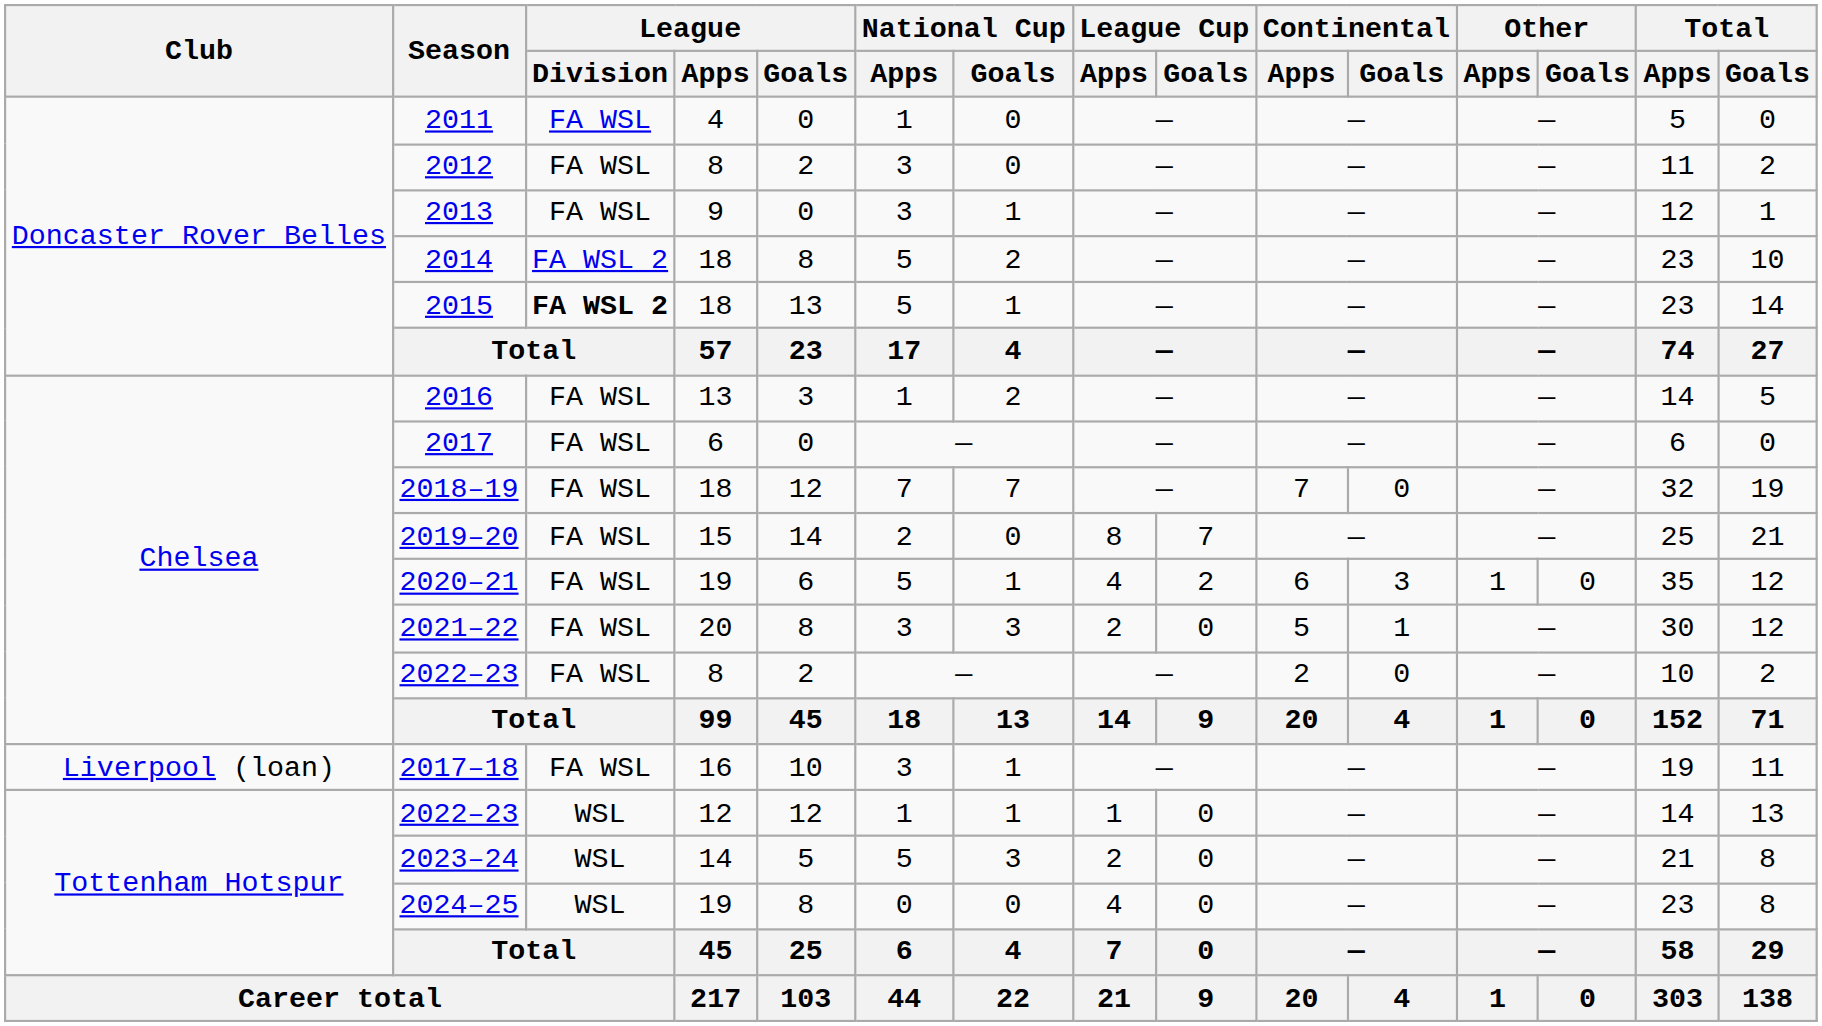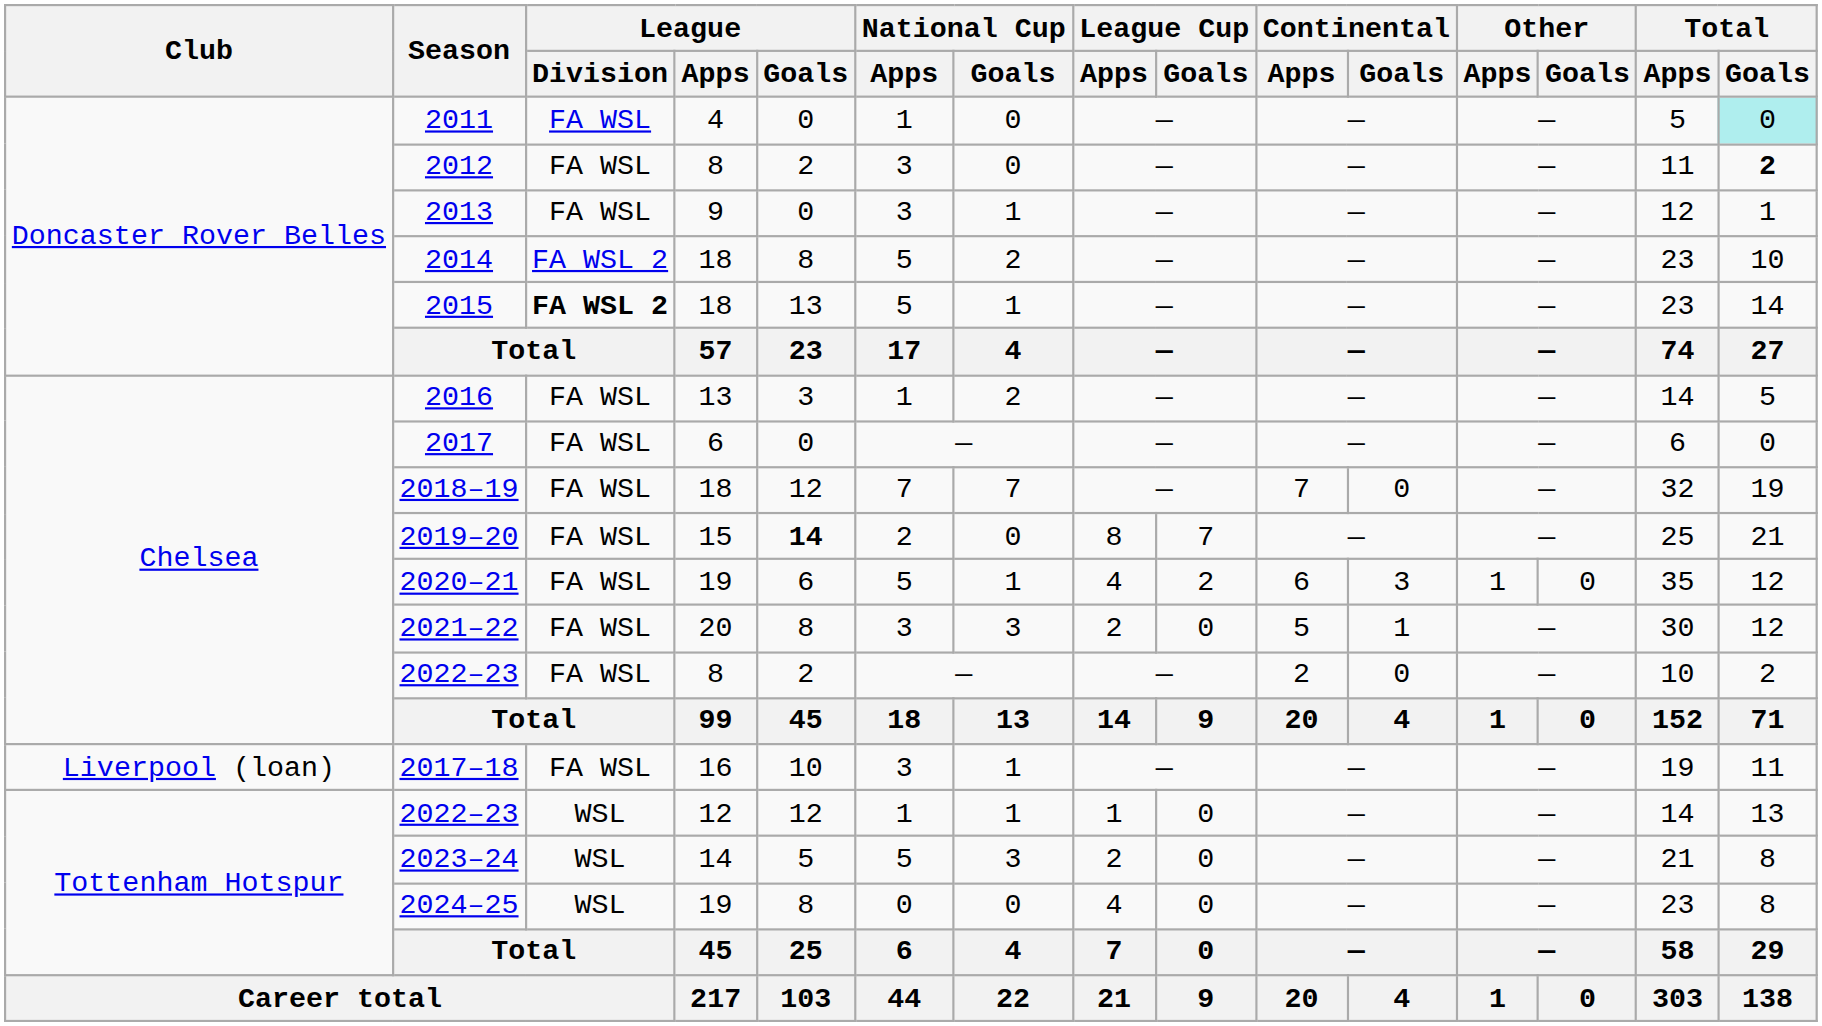(1768, 121) no background -> (1768, 121) paleturquoise background
(1768, 167) normal -> (1768, 167) bold
(806, 536) normal -> (806, 536) bold
